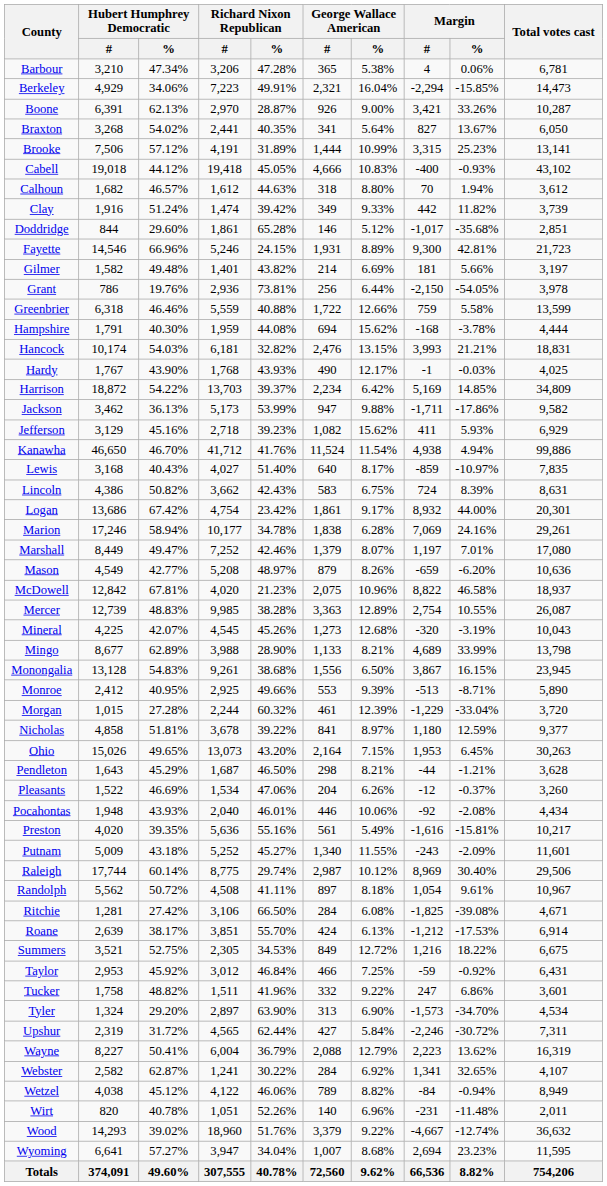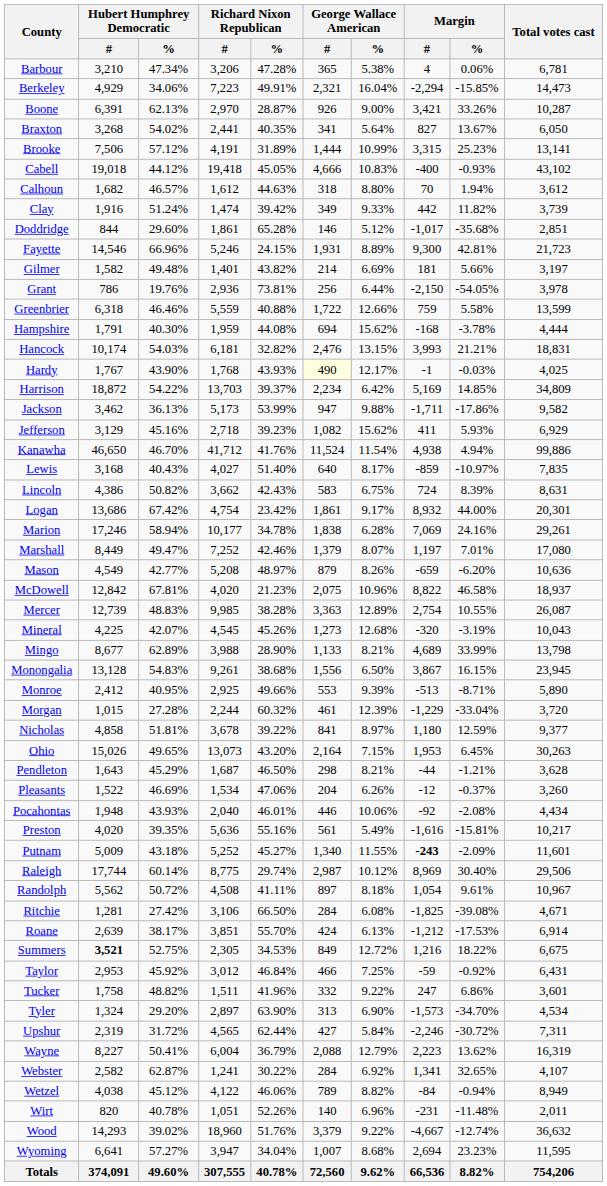(327, 369) no background -> (327, 369) lightyellow background
(427, 850) normal -> (427, 850) bold
(109, 950) normal -> (109, 950) bold
